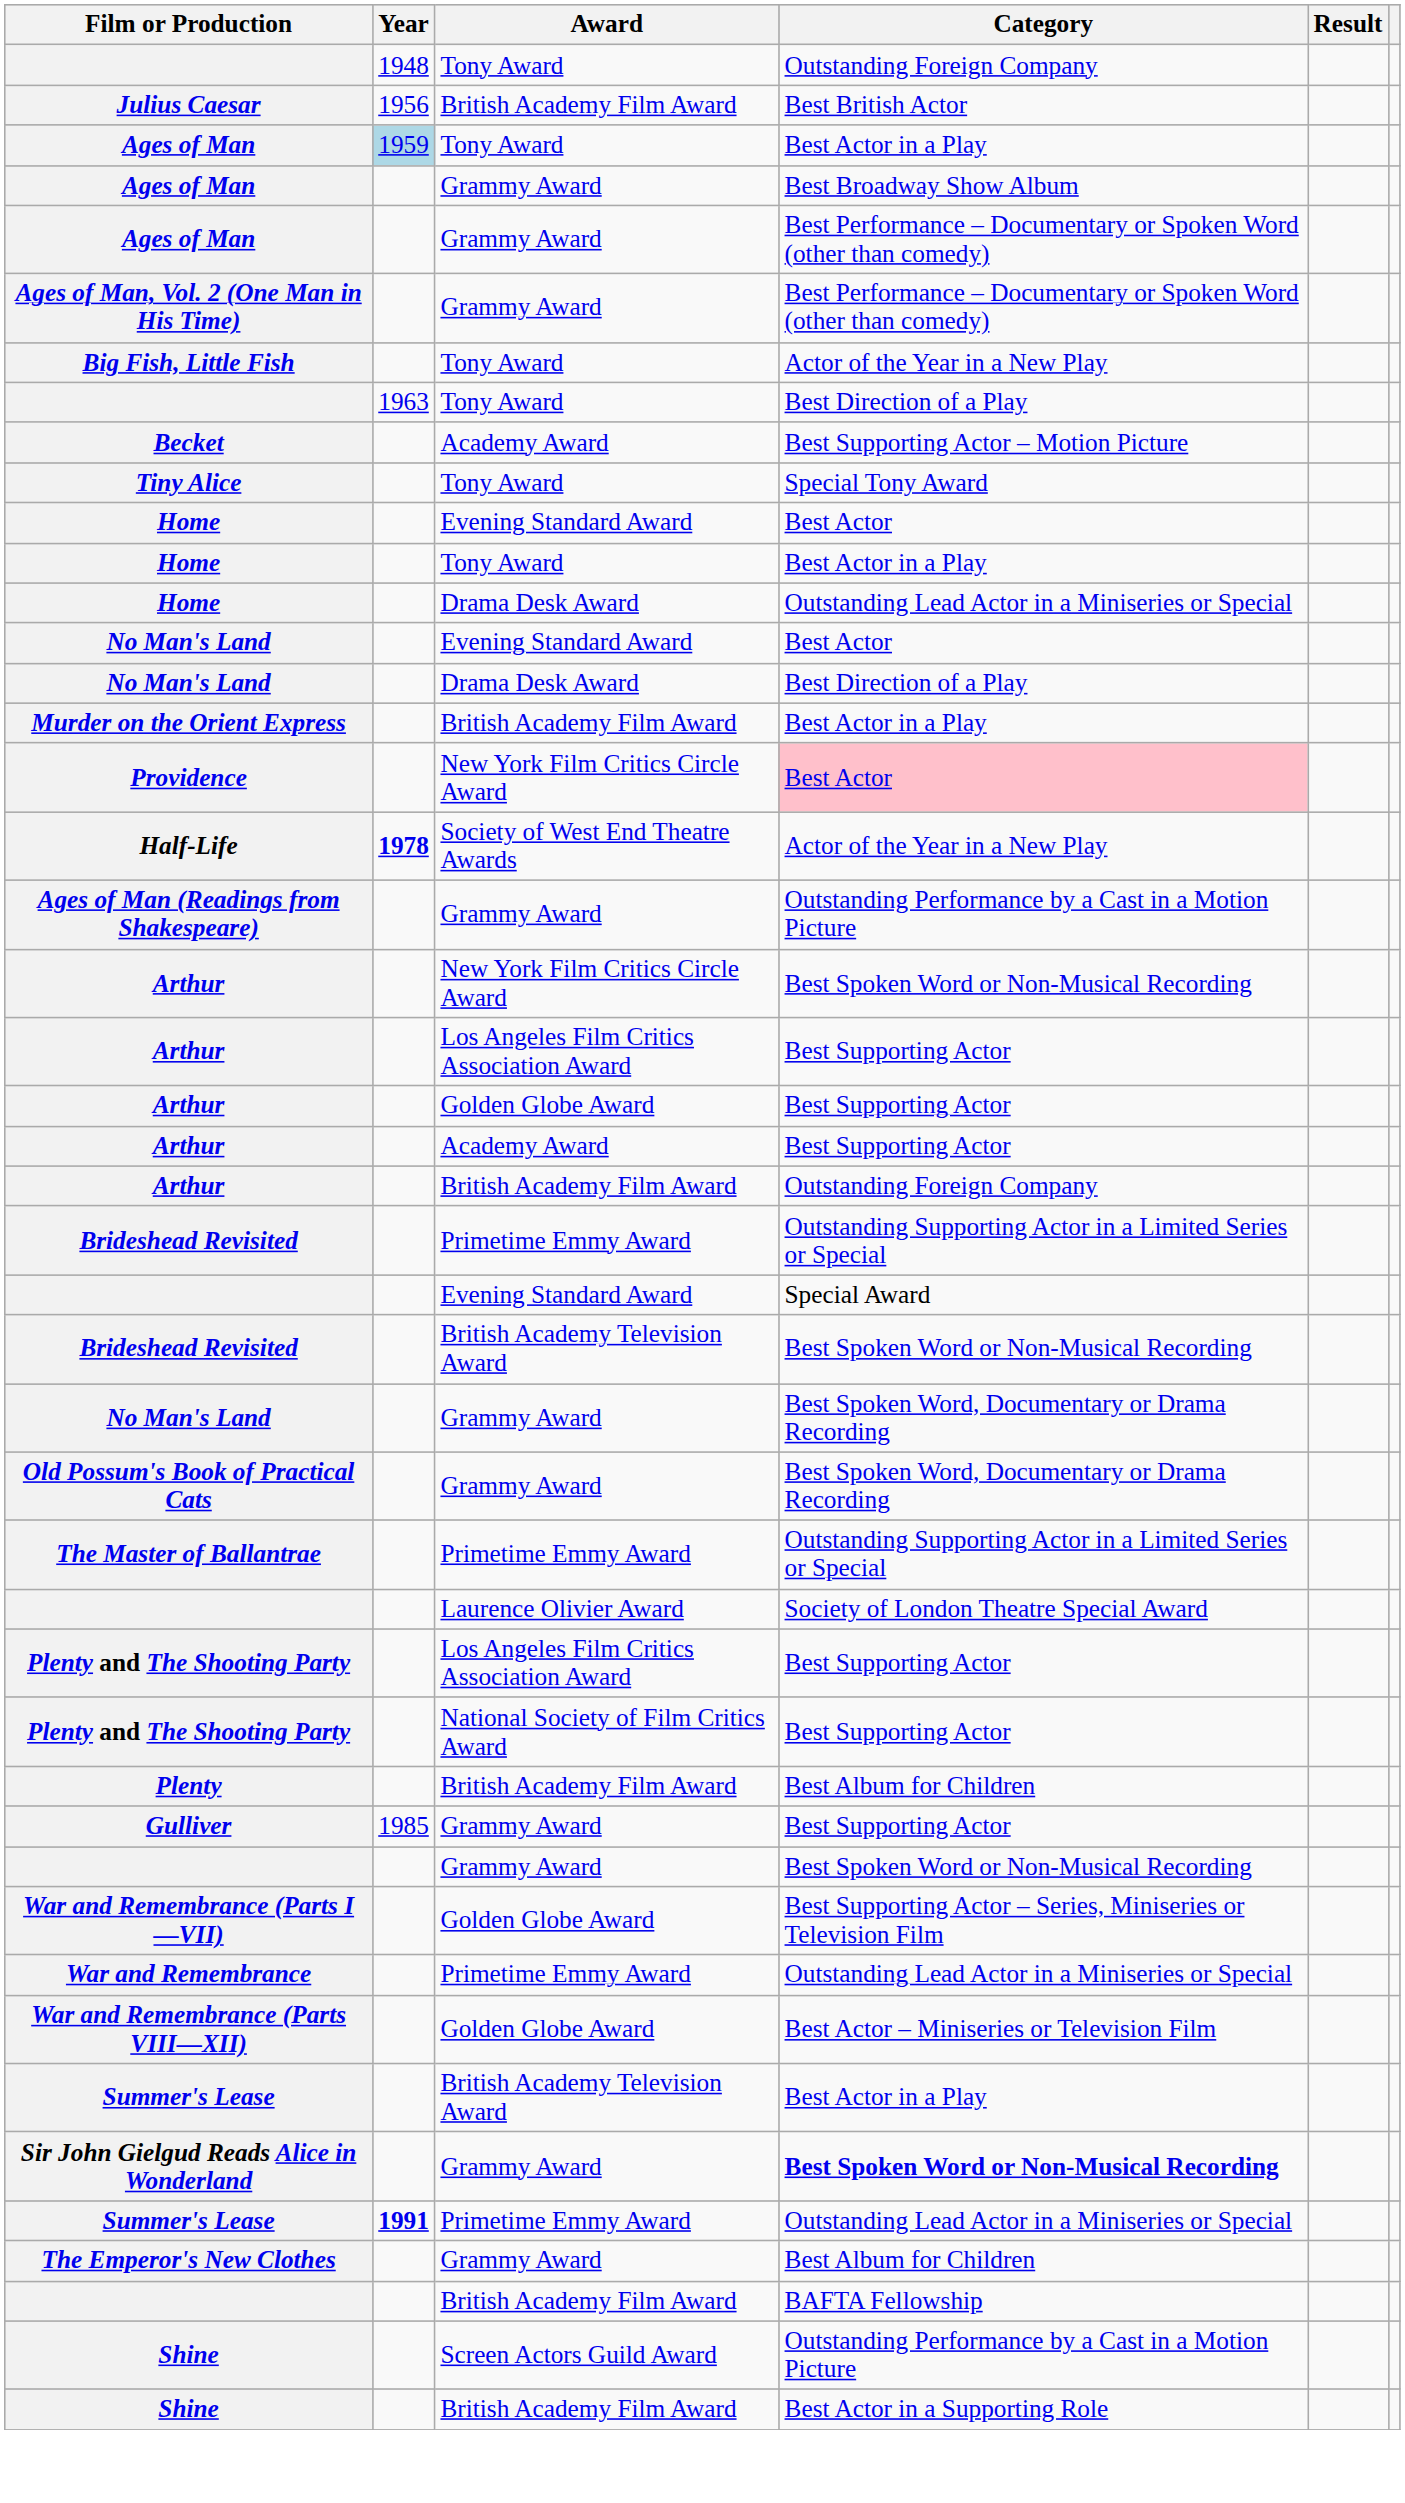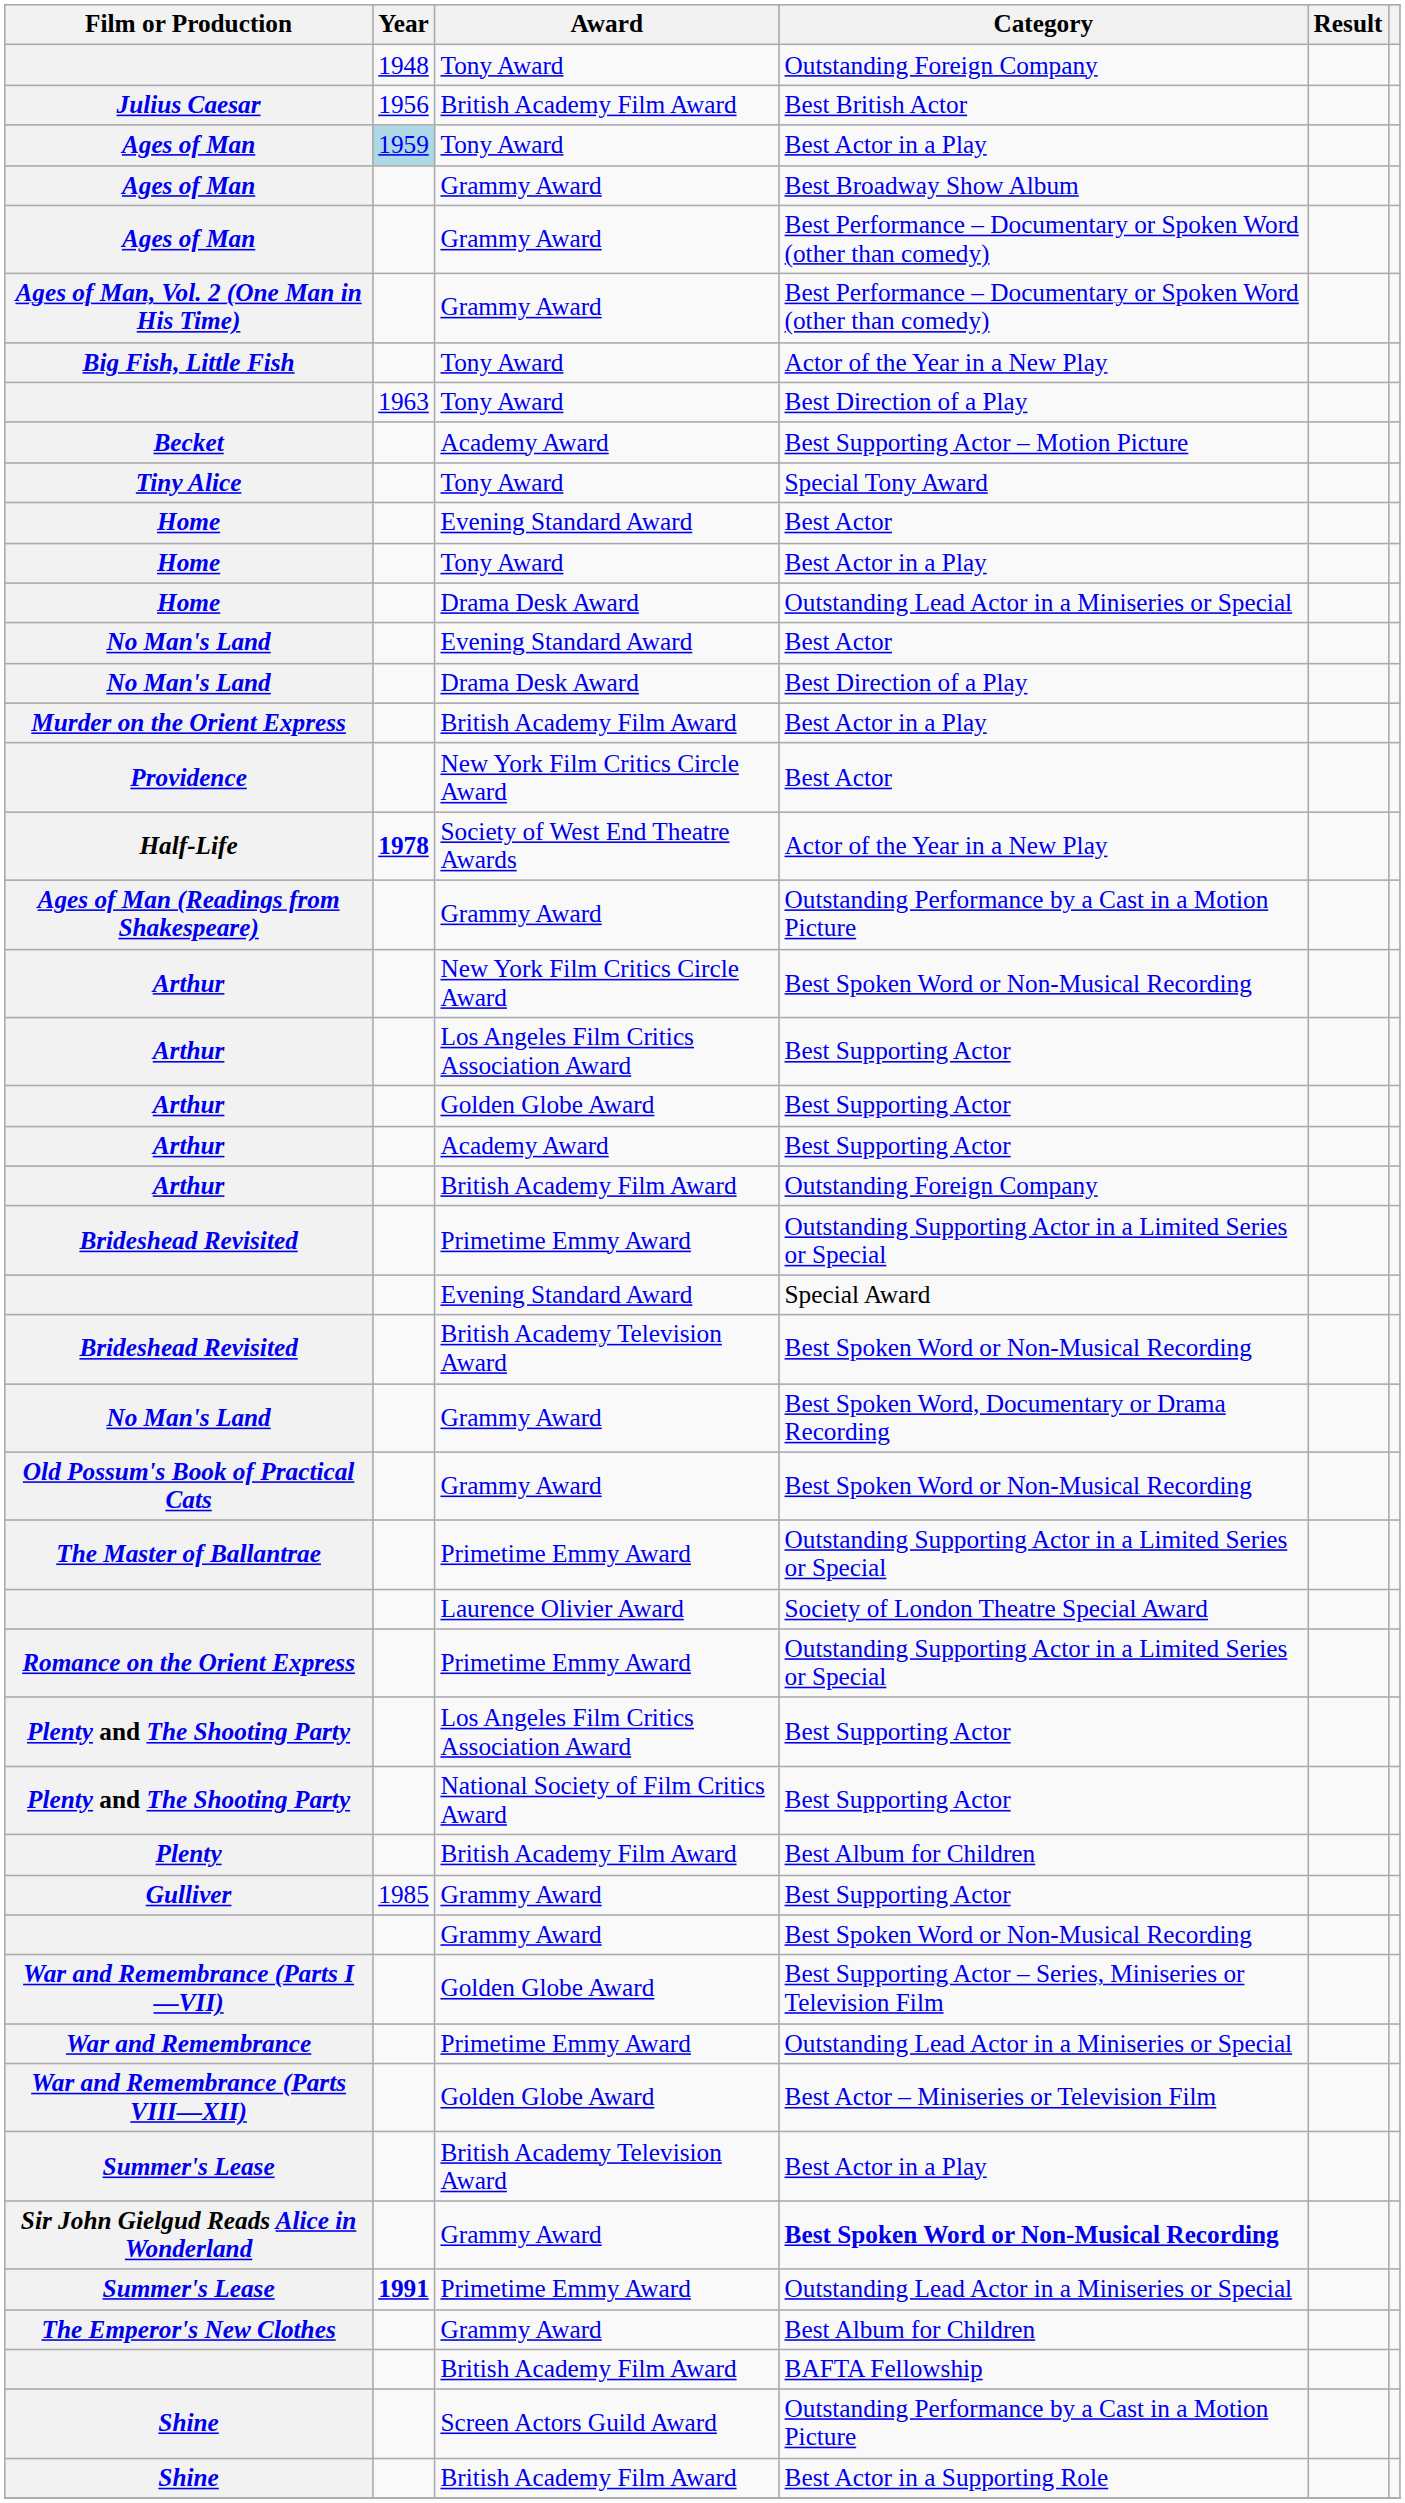(838, 777) pink background -> (838, 777) no background
(1005, 1485) Best Spoken Word, Documentary or Drama Recording -> (1018, 1485) Best Spoken Word or Non-Musical Recording
+ row: (189, 1663)
